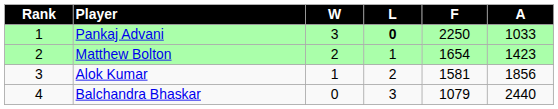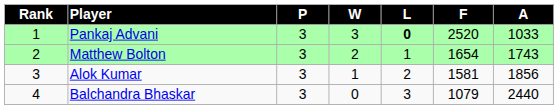+ column: (303, 14)
(455, 34) 2250 -> (463, 34) 2520
(520, 54) 1423 -> (523, 54) 1743
